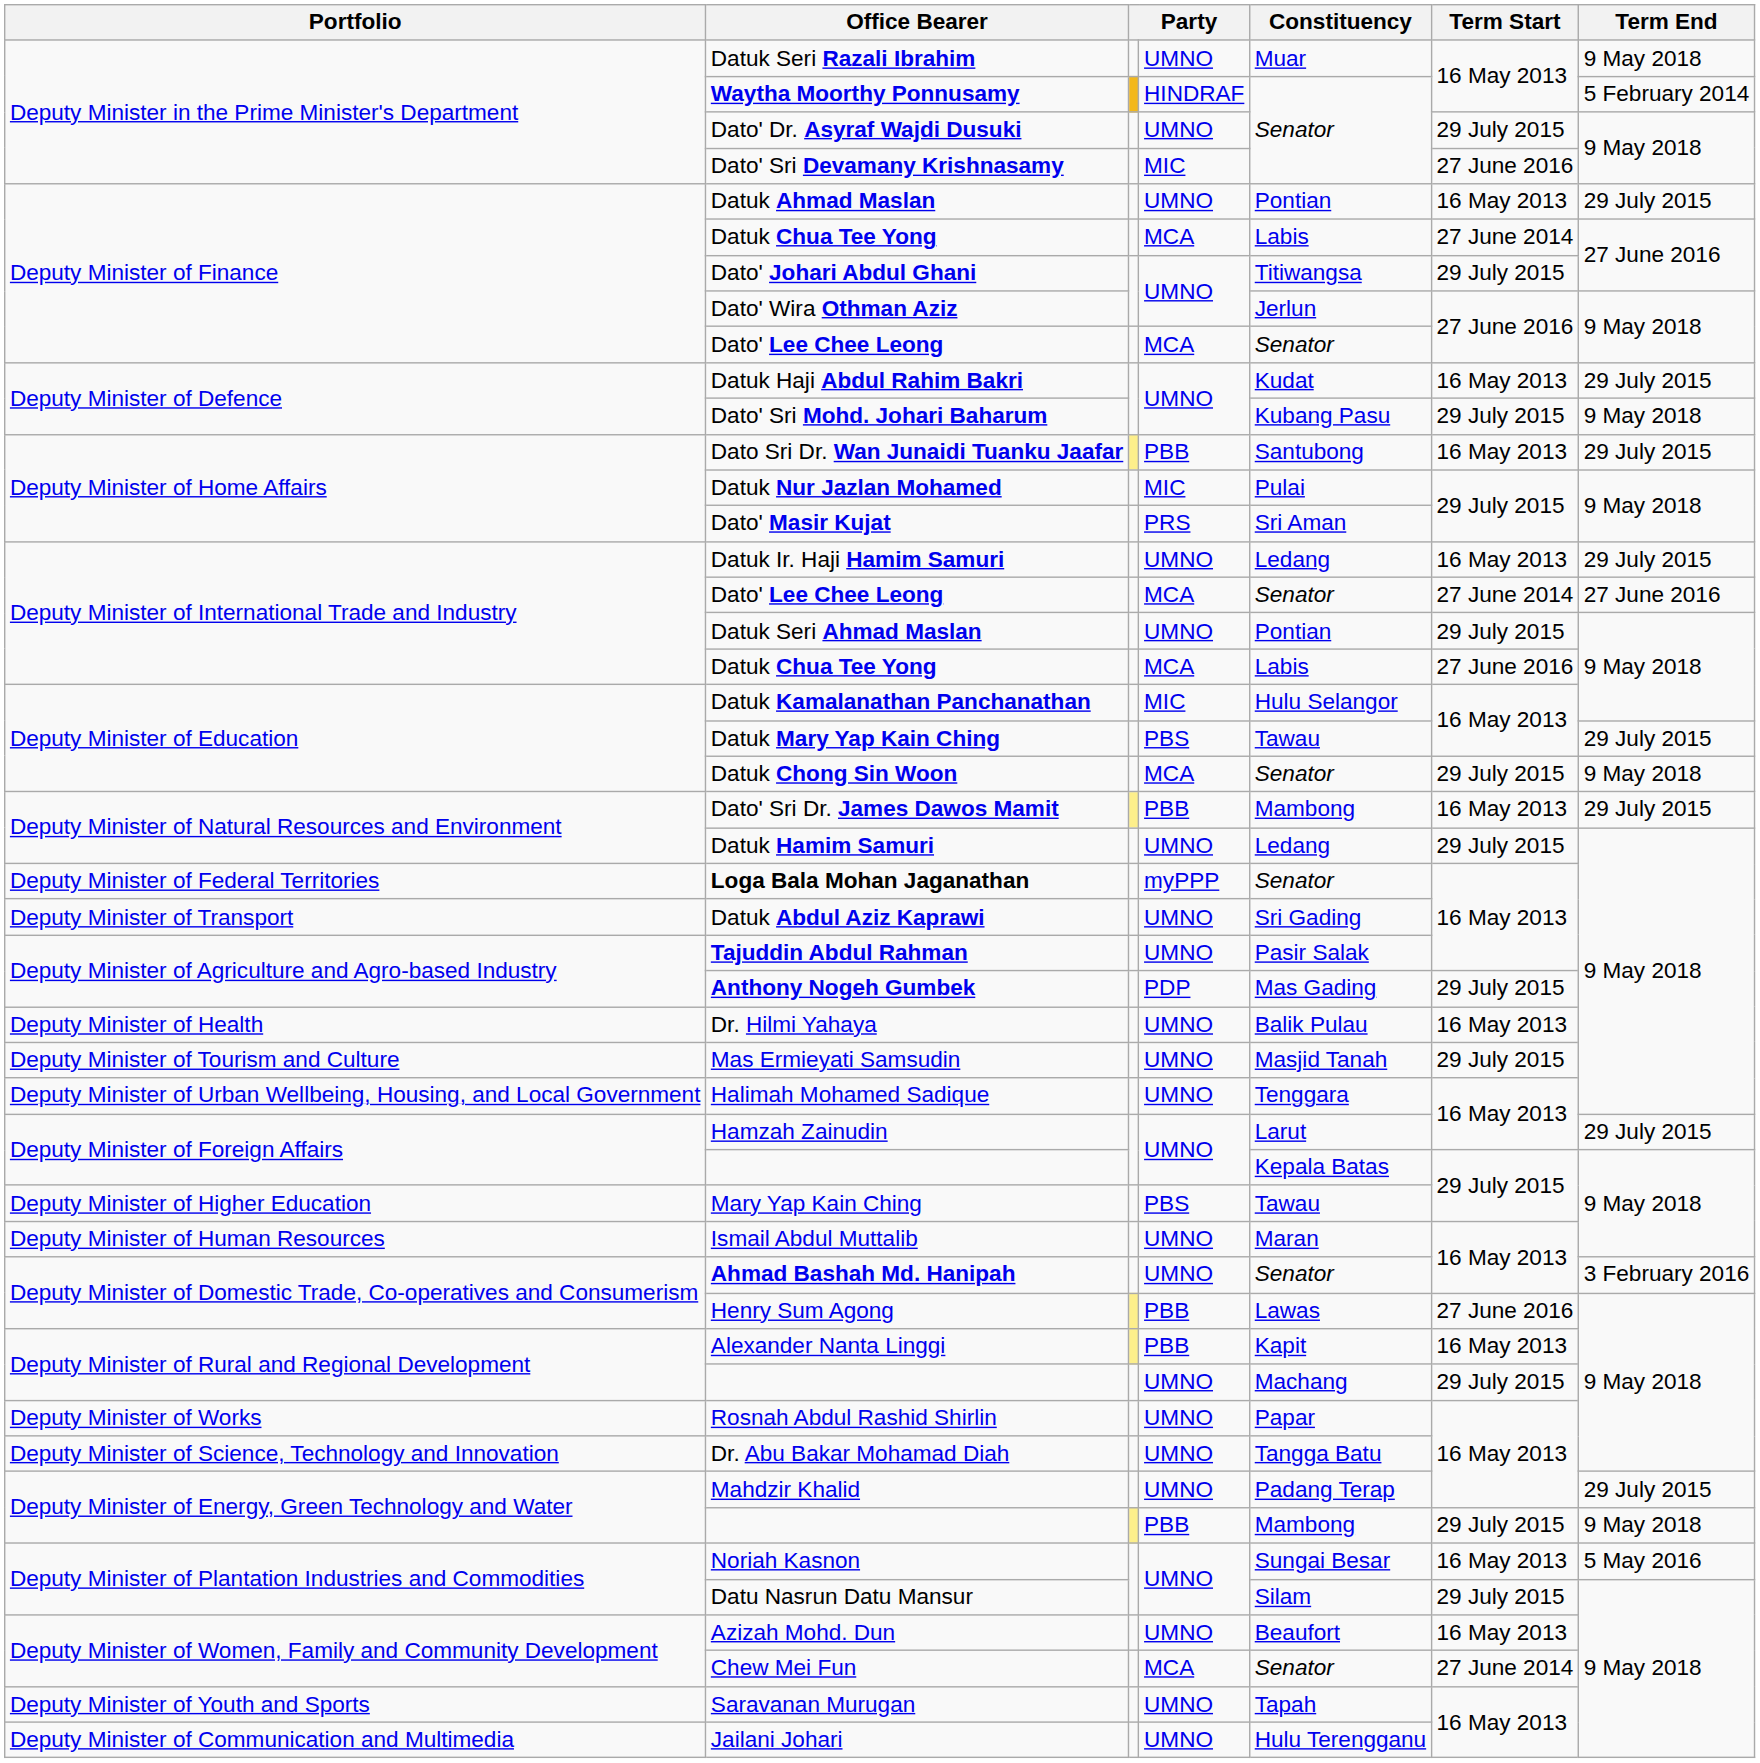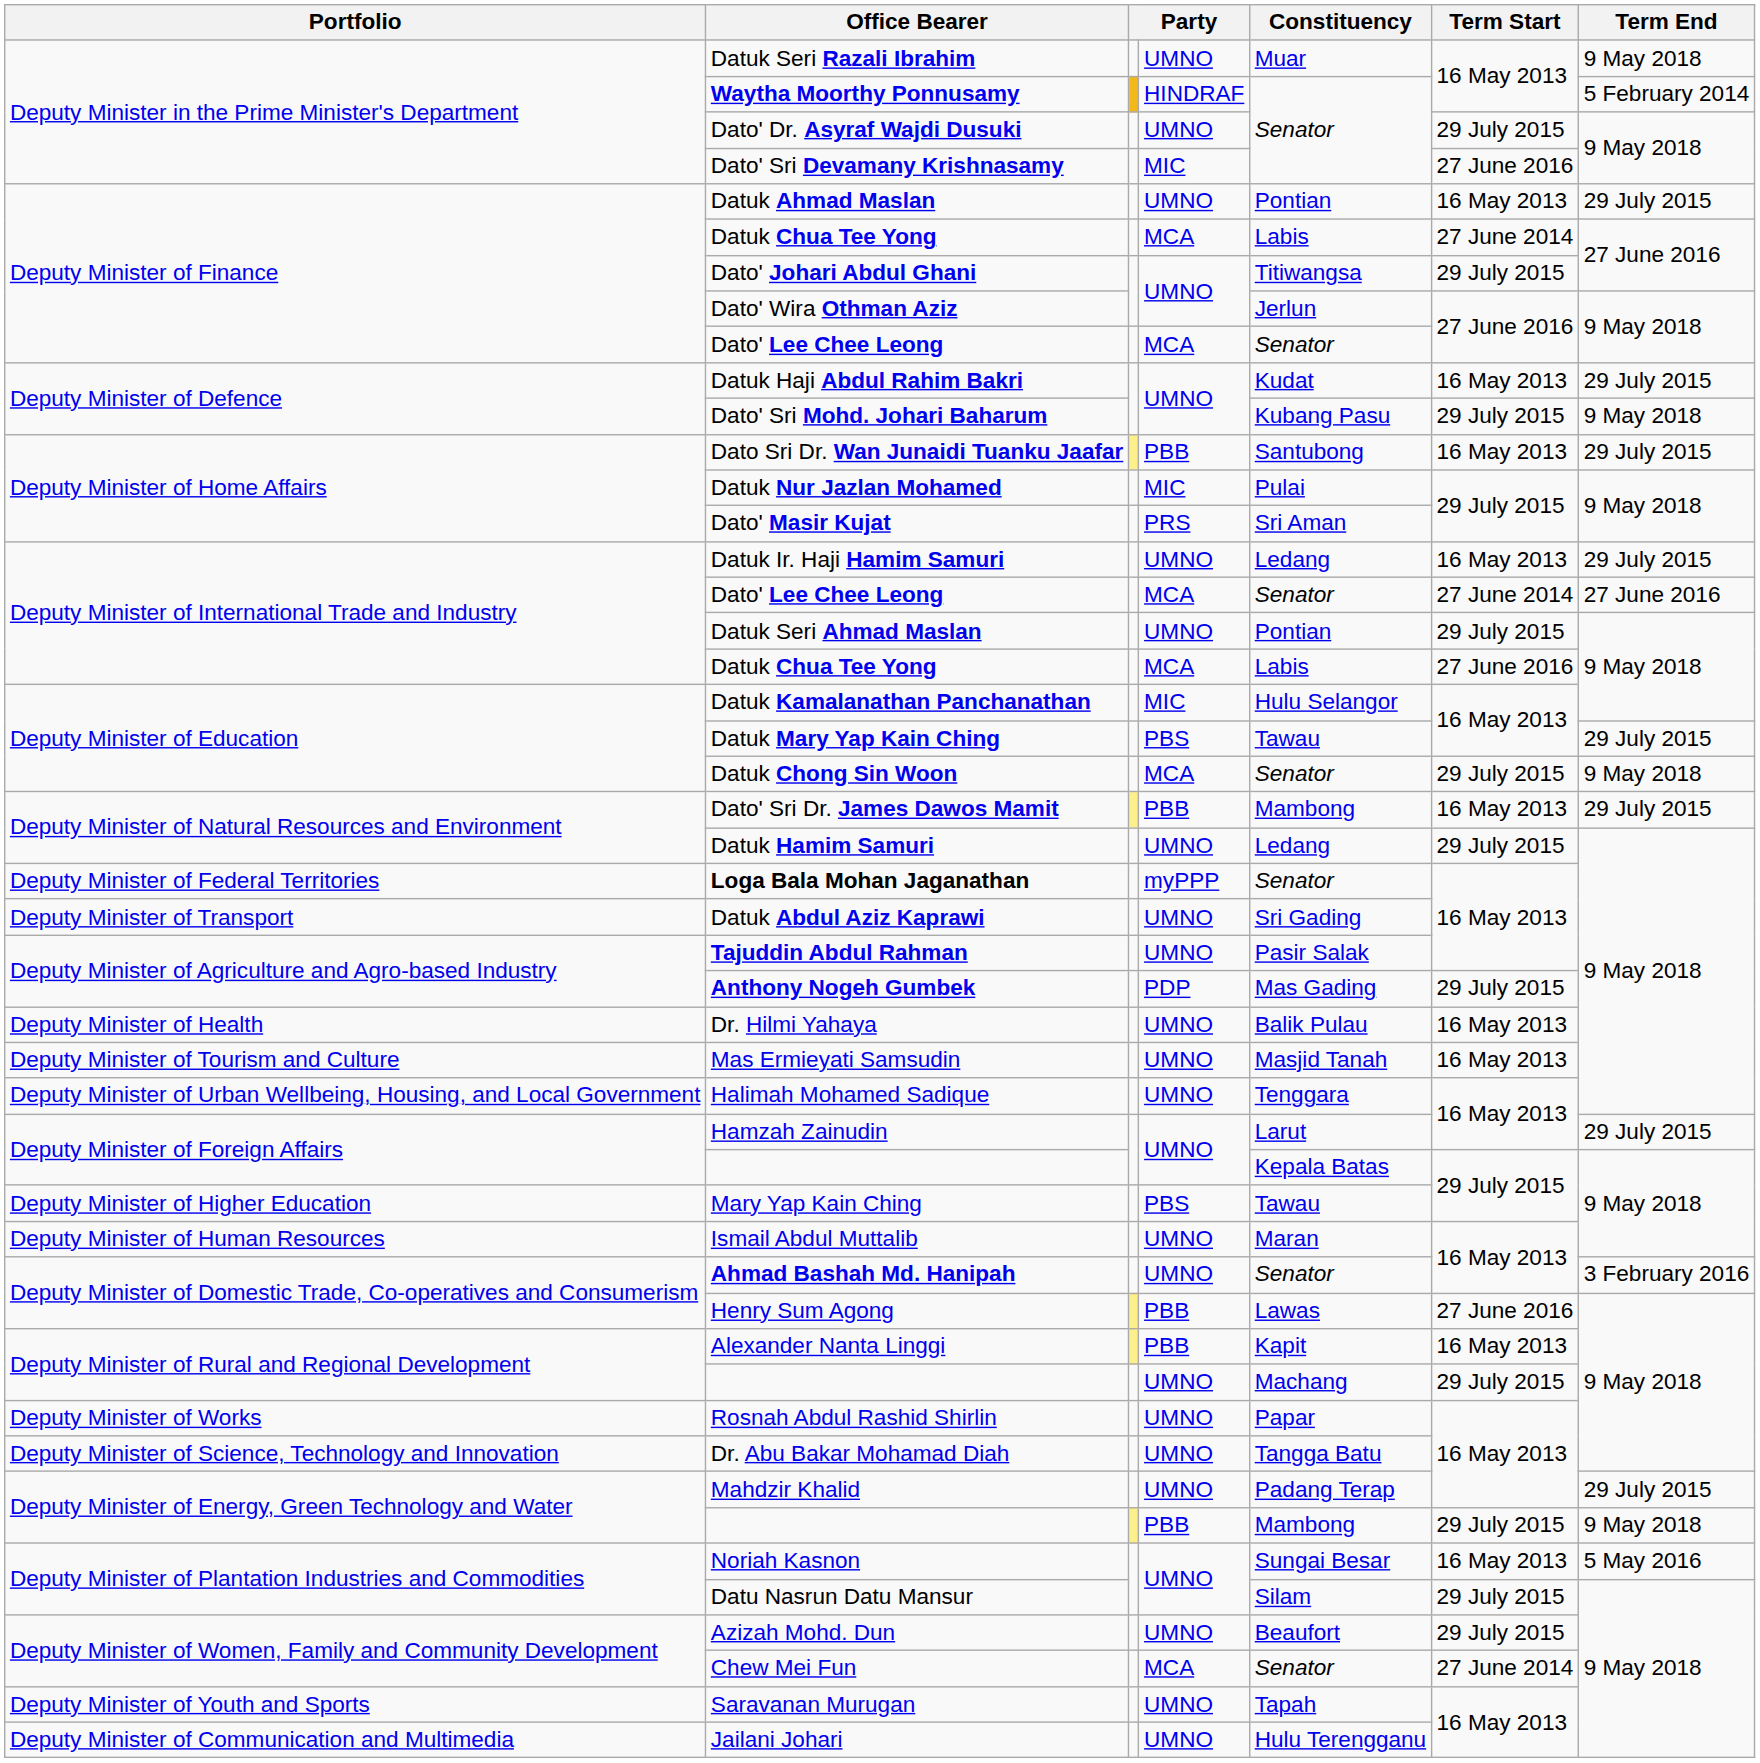(1501, 1059) 29 July 2015 -> (1502, 1059) 16 May 2013
(1502, 1632) 16 May 2013 -> (1501, 1632) 29 July 2015
